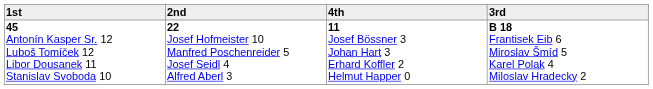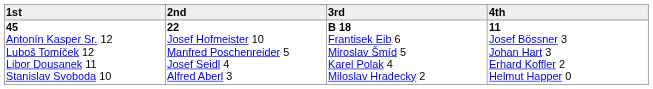columns swapped: (497, 12) <-> (336, 12)
